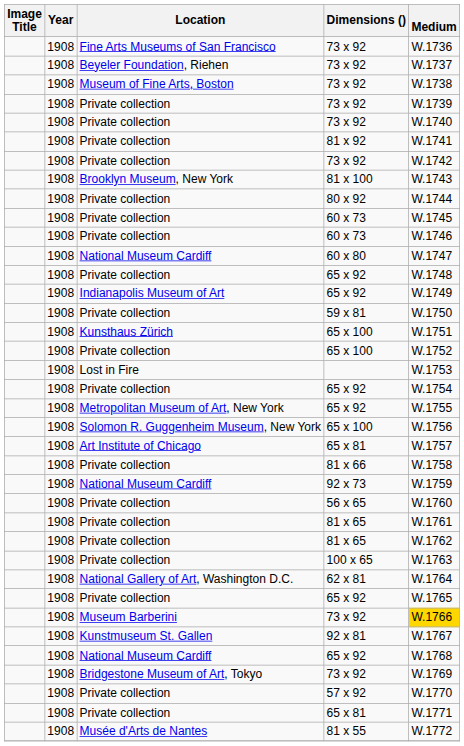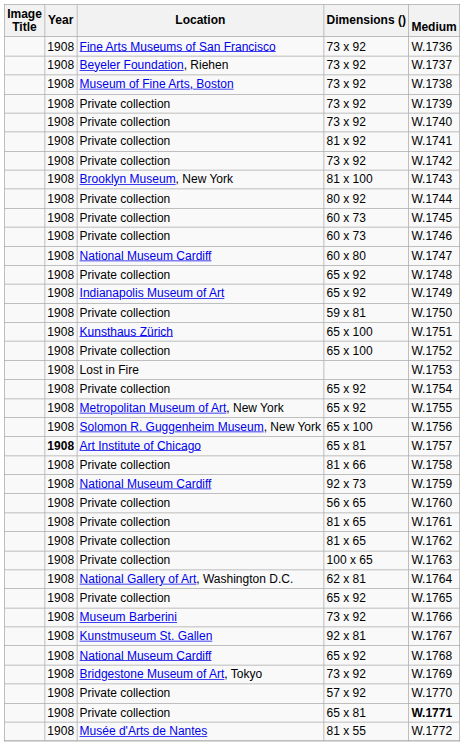(61, 446) normal -> (61, 446) bold
(432, 617) gold background -> (432, 617) no background
(432, 712) normal -> (432, 712) bold
